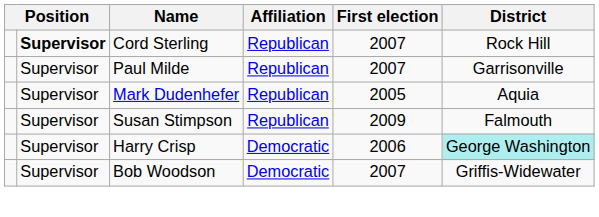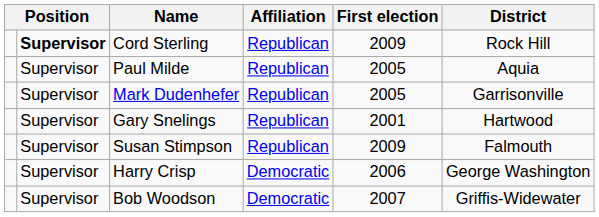(388, 43) 2007 -> (388, 43) 2009
(388, 69) 2007 -> (388, 69) 2005
(518, 69) Garrisonville -> (518, 69) Aquia
(518, 95) Aquia -> (518, 95) Garrisonville
+ row: (164, 120)
(518, 146) paleturquoise background -> (518, 172) no background
